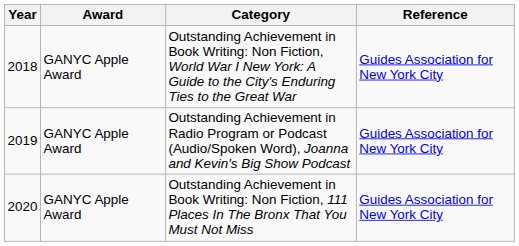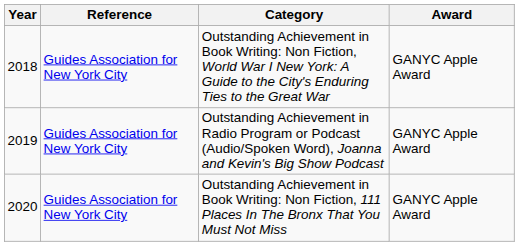columns swapped: (103, 15) <-> (435, 15)
